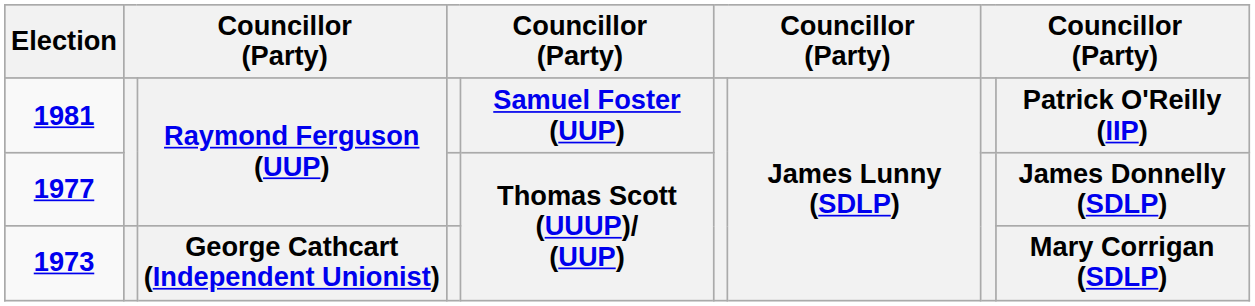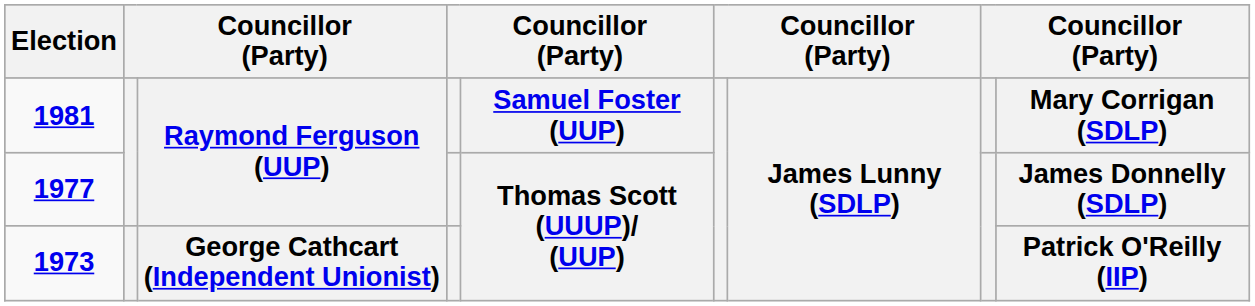(1122, 115) Patrick O'Reilly (IIP) -> (1122, 115) Mary Corrigan (SDLP)
(1122, 262) Mary Corrigan (SDLP) -> (1122, 262) Patrick O'Reilly (IIP)
